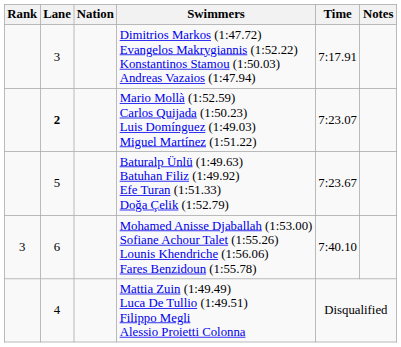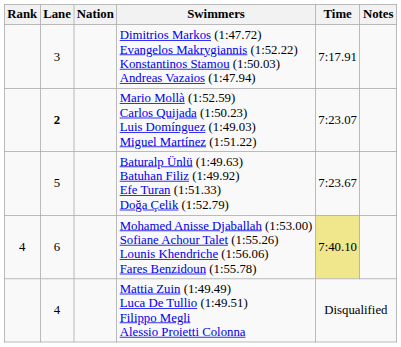(22, 247) 3 -> (22, 247) 4
(338, 247) no background -> (338, 247) khaki background
